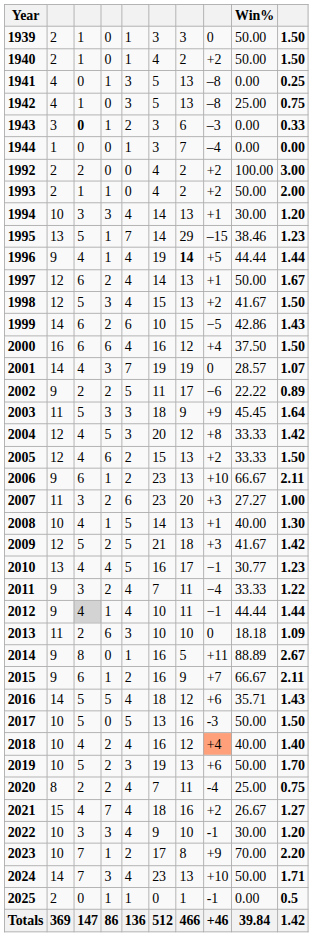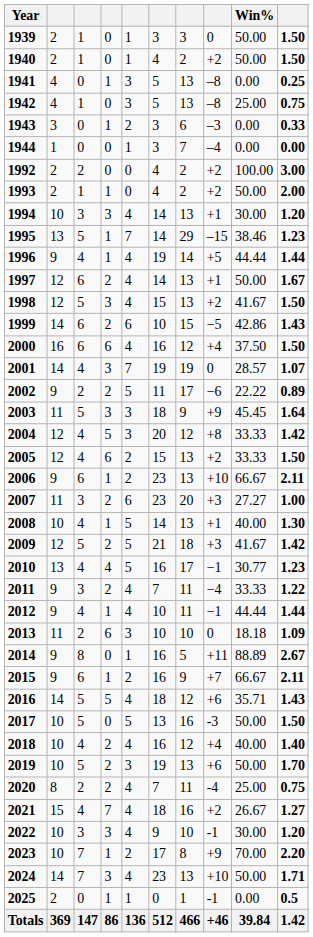(81, 125) bold -> (81, 125) normal
(186, 258) bold -> (186, 258) normal
(81, 611) lightgrey background -> (81, 611) no background
(214, 744) lightsalmon background -> (214, 744) no background
